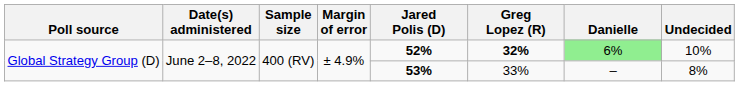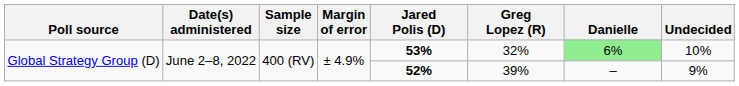(419, 50) 52% -> (419, 50) 53%
(516, 50) bold -> (516, 50) normal
(419, 71) 53% -> (419, 71) 52%
(516, 71) 33% -> (516, 71) 39%
(698, 71) 8% -> (698, 71) 9%
